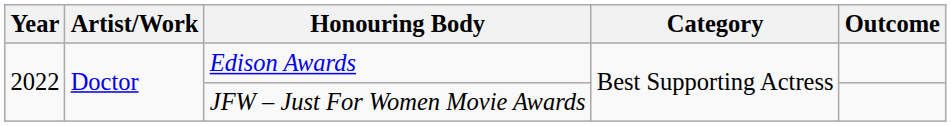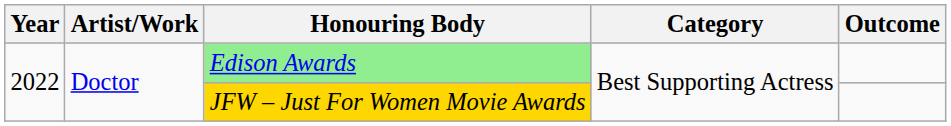(283, 62) no background -> (283, 62) lightgreen background
(398, 101) no background -> (398, 101) gold background
